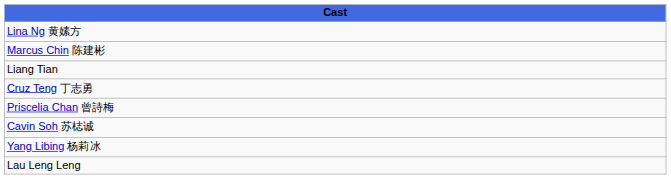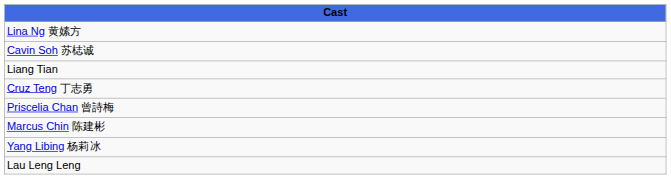(56, 51) Marcus Chin 陈建彬 -> (50, 51) Cavin Soh 苏梽诚
(50, 127) Cavin Soh 苏梽诚 -> (56, 127) Marcus Chin 陈建彬
